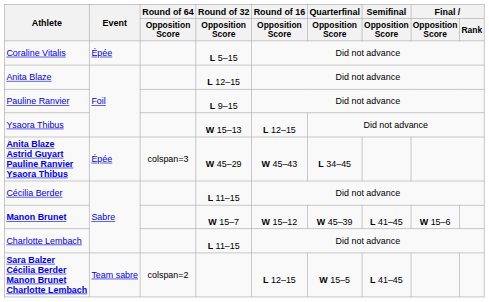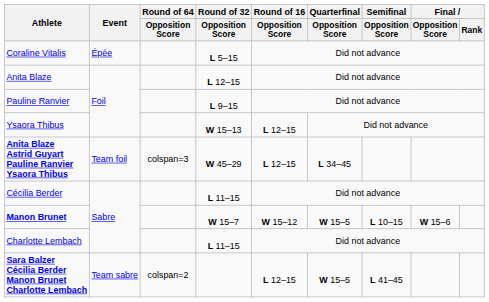(102, 159) Épée -> (109, 159) Team foil
(279, 164) W 45–43 -> (279, 164) L 12–15
(335, 222) W 45–39 -> (335, 222) W 15–5
(386, 222) L 41–45 -> (386, 222) L 10–15
